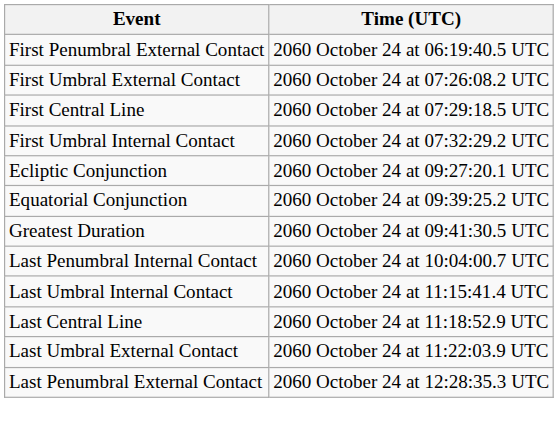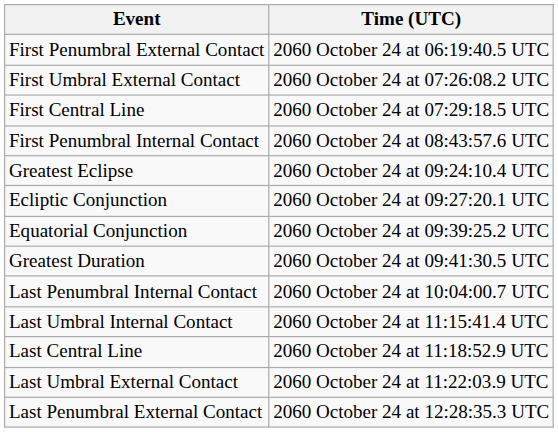- row: (122, 140)
+ row: (134, 140)
+ row: (71, 170)
